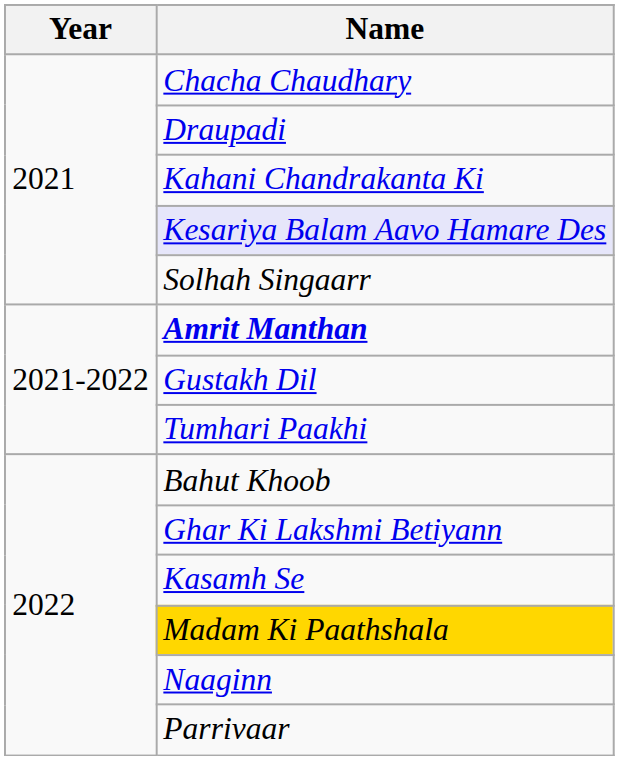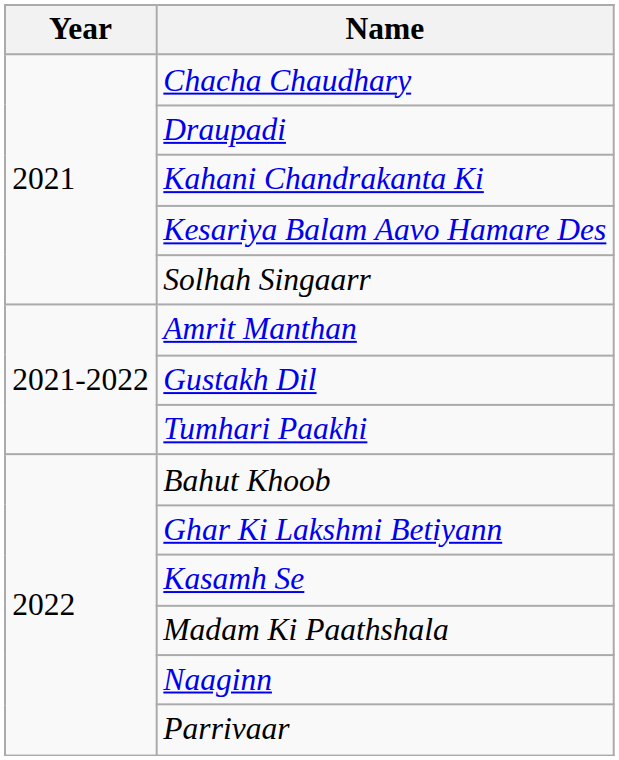(385, 229) lavender background -> (385, 229) no background
(265, 329) bold -> (260, 329) normal
(306, 629) gold background -> (306, 629) no background
